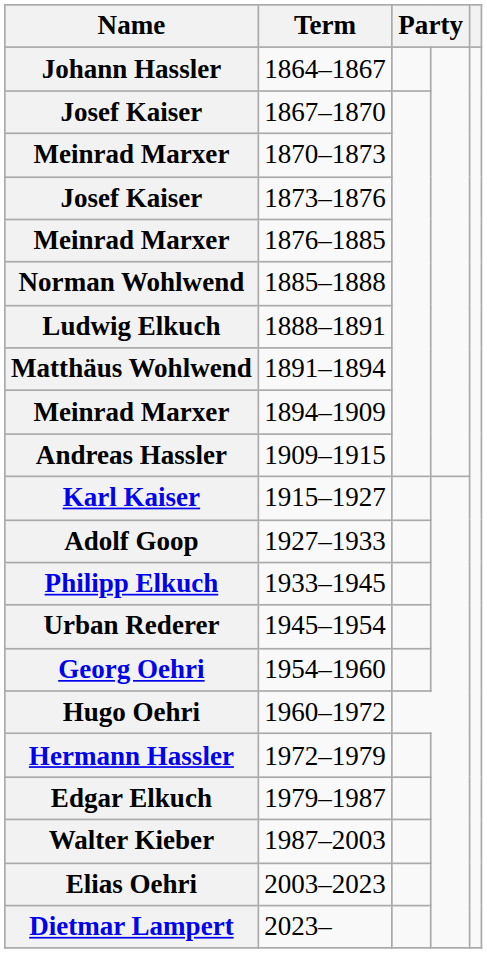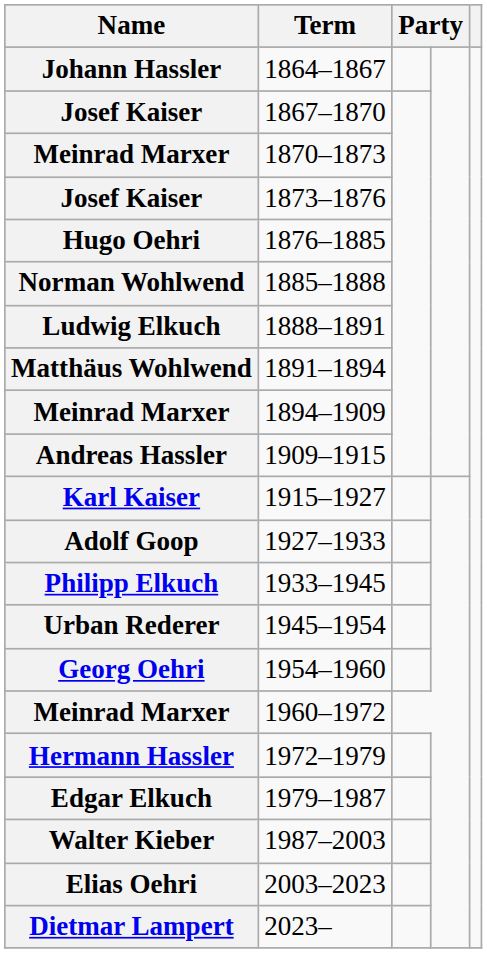(131, 240) Meinrad Marxer -> (131, 240) Hugo Oehri
(131, 712) Hugo Oehri -> (131, 712) Meinrad Marxer
